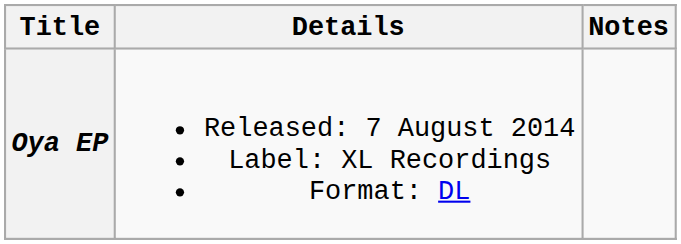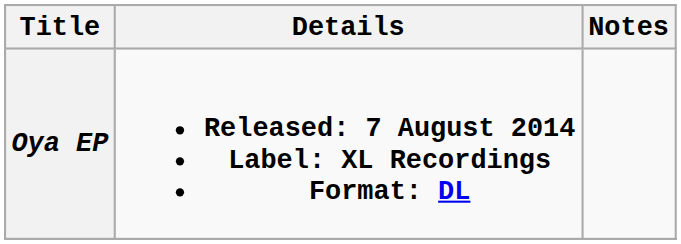(348, 160) normal -> (348, 160) bold
